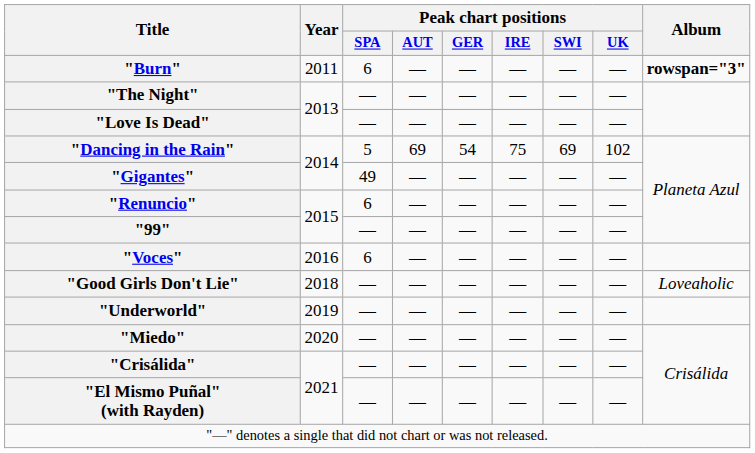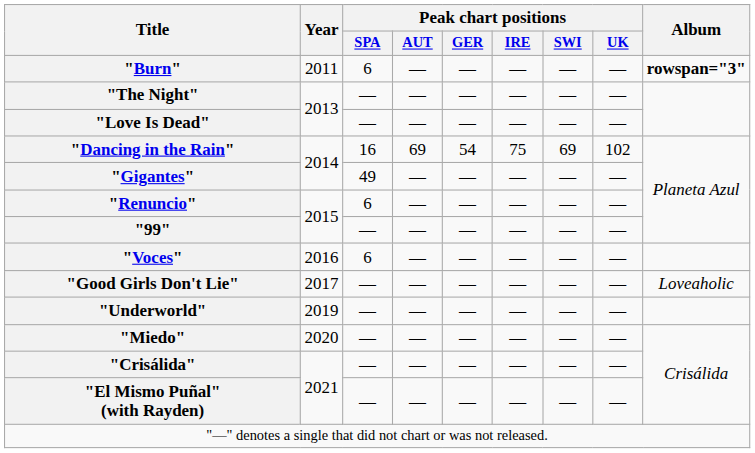(367, 149) 5 -> (367, 149) 16
(322, 283) 2018 -> (322, 283) 2017
